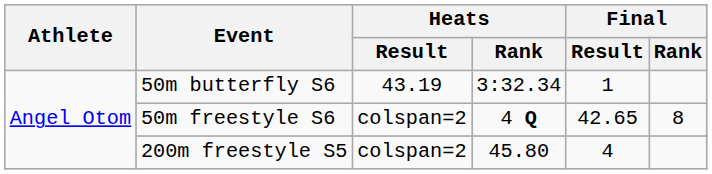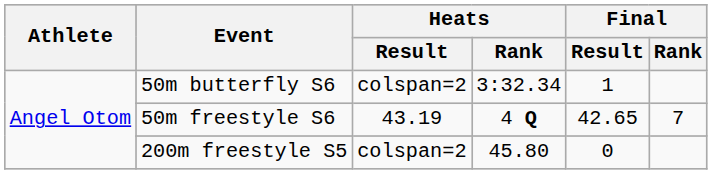(412, 87) 43.19 -> (412, 87) colspan=2
(412, 120) colspan=2 -> (412, 120) 43.19
(678, 120) 8 -> (678, 120) 7
(608, 152) 4 -> (608, 152) 0
